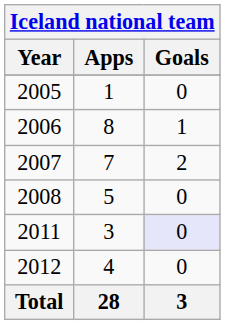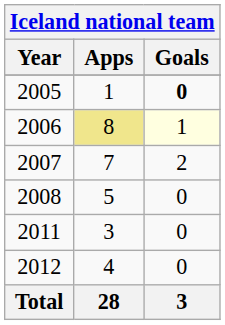(182, 92) normal -> (182, 92) bold
(109, 127) no background -> (109, 127) khaki background
(182, 127) no background -> (182, 127) lightyellow background
(182, 232) lavender background -> (182, 232) no background
